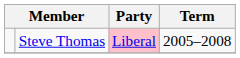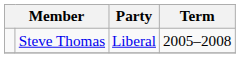(134, 40) pink background -> (134, 40) no background
